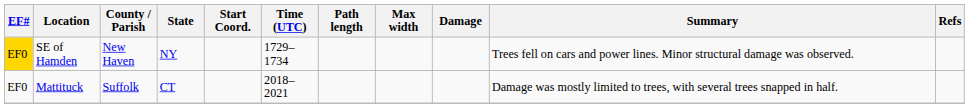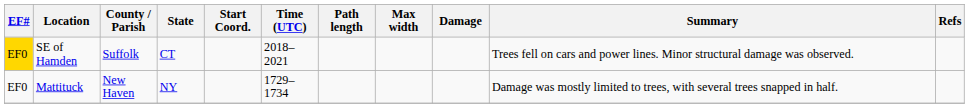(118, 53) New Haven -> (121, 53) Suffolk
(168, 53) NY -> (167, 53) CT
(279, 53) 1729–1734 -> (279, 53) 2018–2021
(121, 86) Suffolk -> (118, 86) New Haven
(167, 86) CT -> (168, 86) NY
(279, 86) 2018–2021 -> (279, 86) 1729–1734
